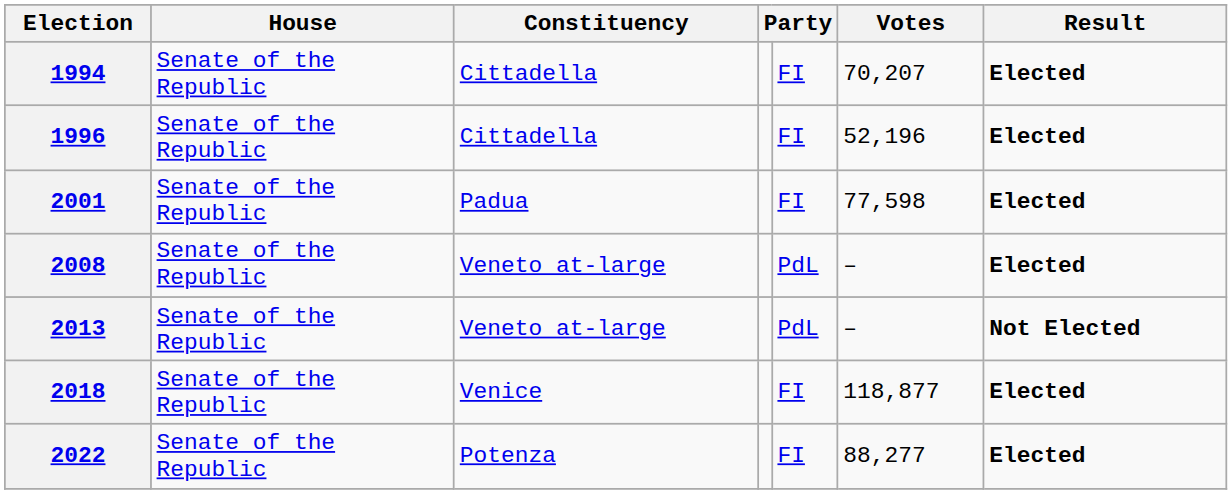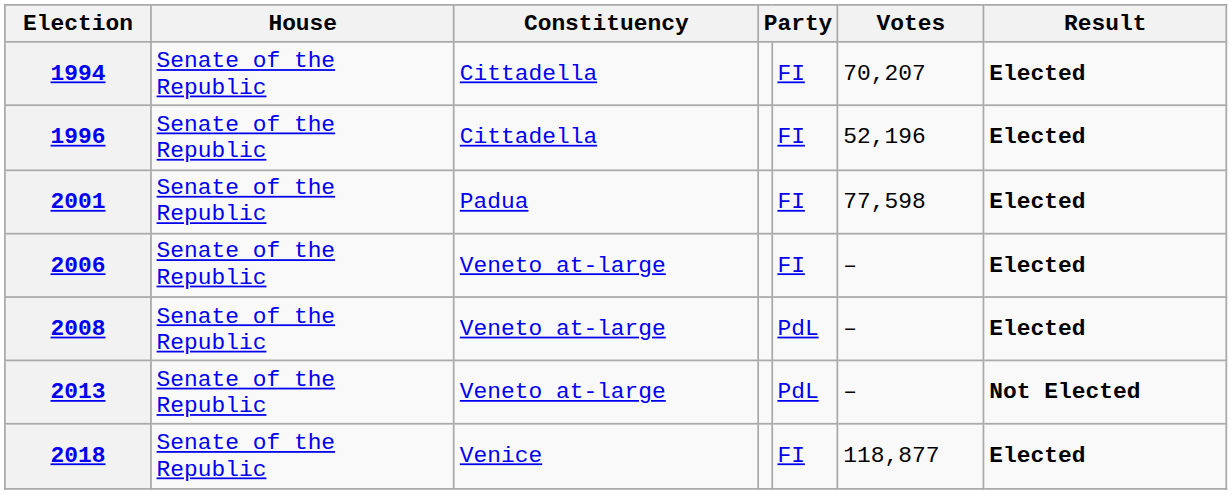+ row: (78, 265)
- row: (78, 456)
